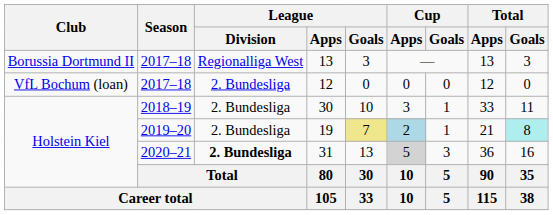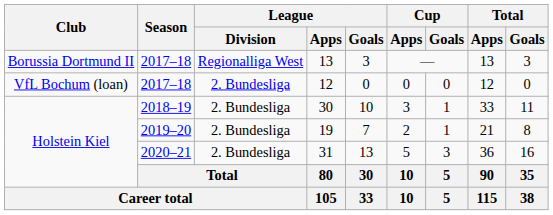(366, 130) khaki background -> (366, 130) no background
(406, 130) lightblue background -> (406, 130) no background
(527, 130) paleturquoise background -> (527, 130) no background
(251, 152) bold -> (251, 152) normal
(406, 152) lightgrey background -> (406, 152) no background
